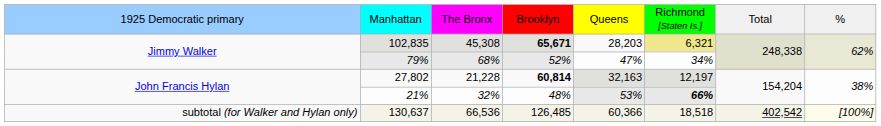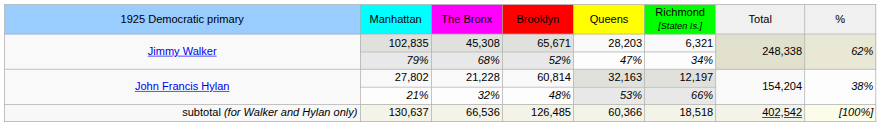(554, 43) bold -> (554, 43) normal
(699, 43) khaki background -> (699, 43) no background
(554, 78) bold -> (554, 78) normal
(702, 95) bold -> (702, 95) normal
